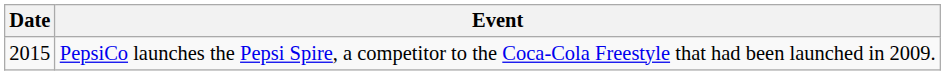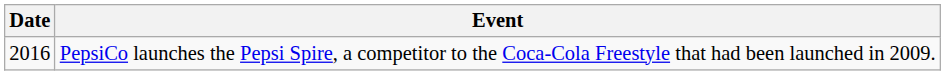(30, 53) 2015 -> (30, 53) 2016
